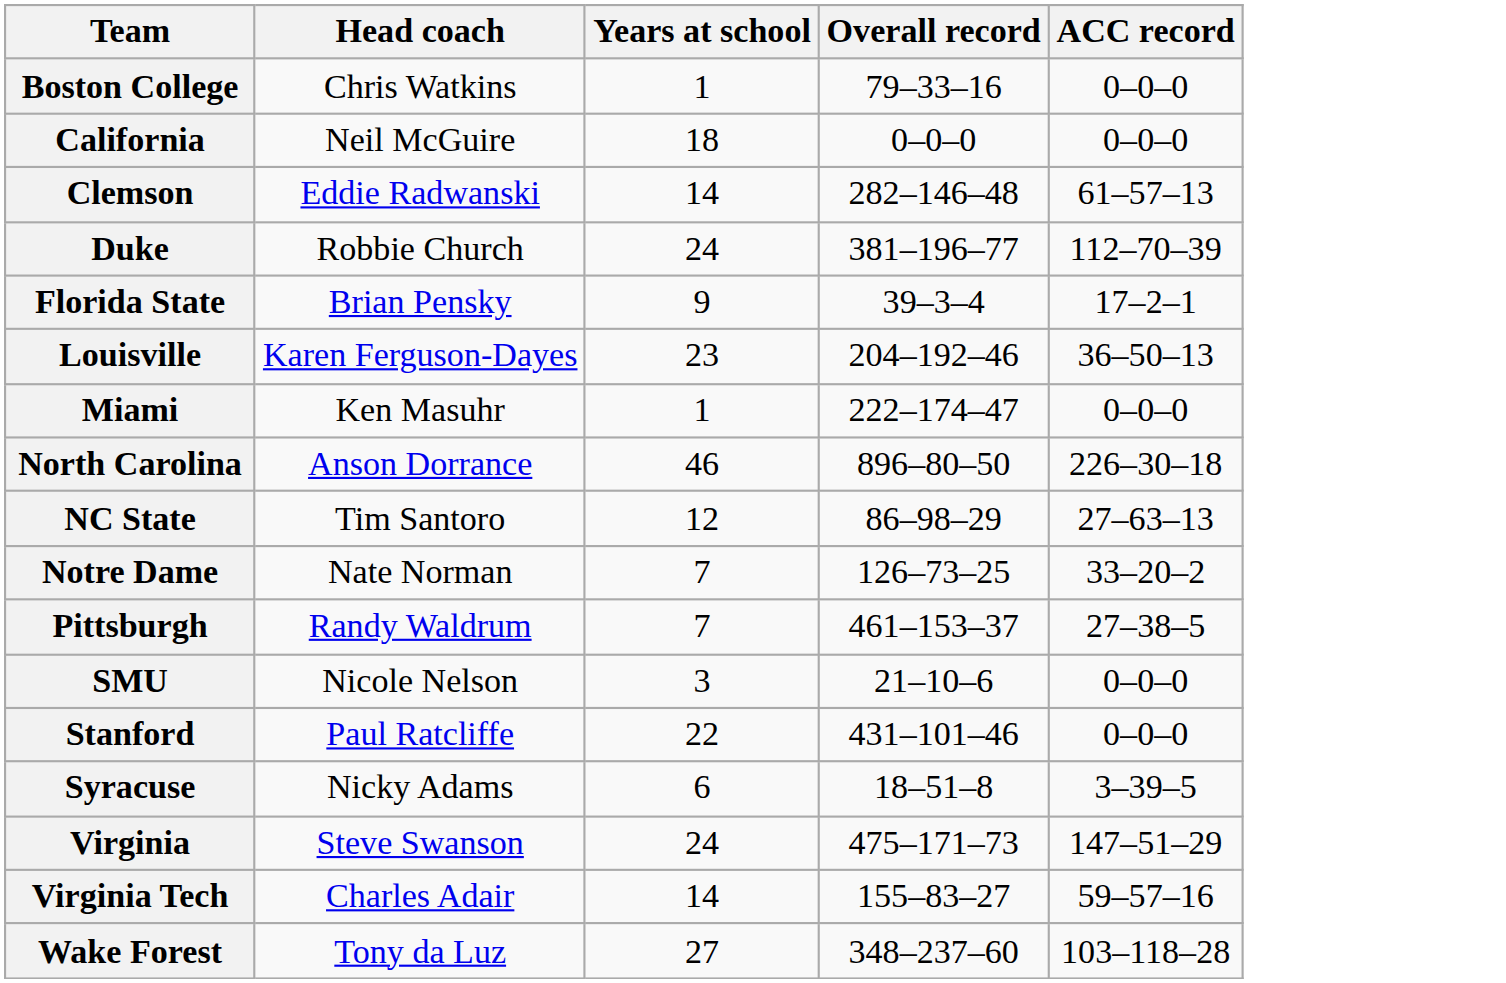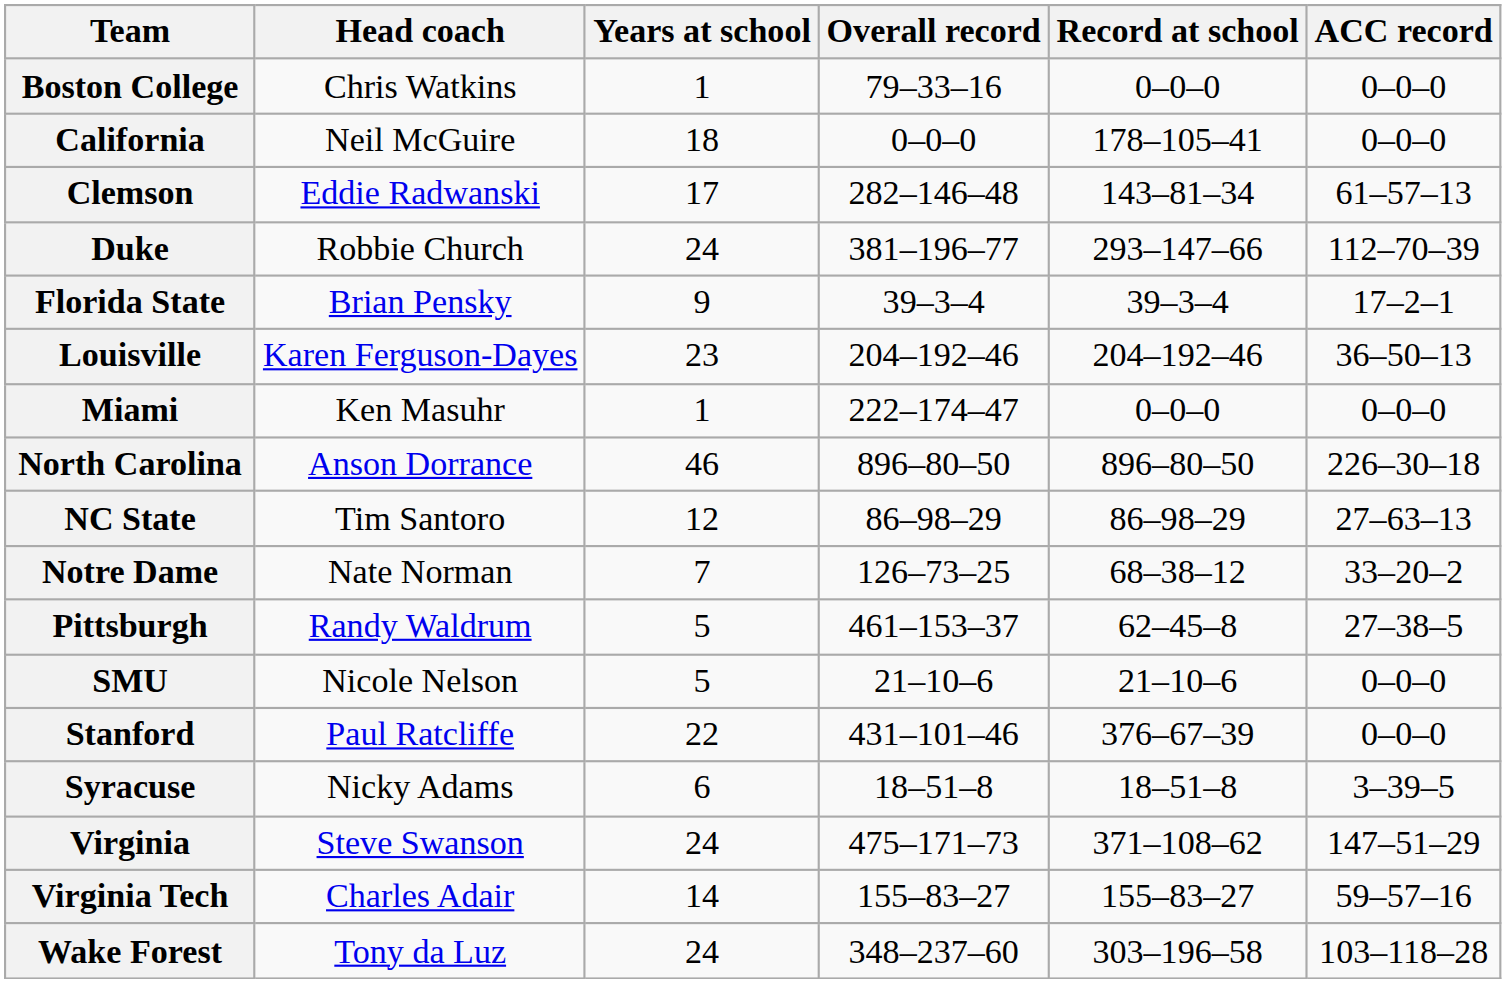+ column: (1178, 31)
(702, 193) 14 -> (702, 193) 17
(702, 626) 7 -> (702, 626) 5
(702, 680) 3 -> (702, 680) 5
(702, 950) 27 -> (702, 950) 24
